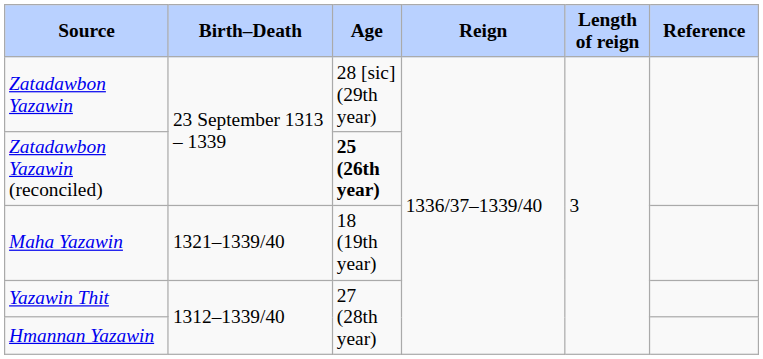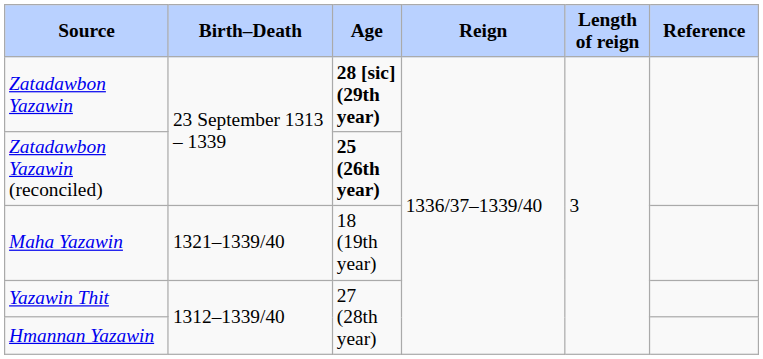(366, 94) normal -> (366, 94) bold
